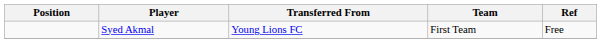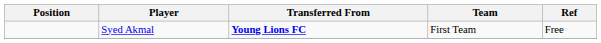(267, 30) normal -> (269, 30) bold
